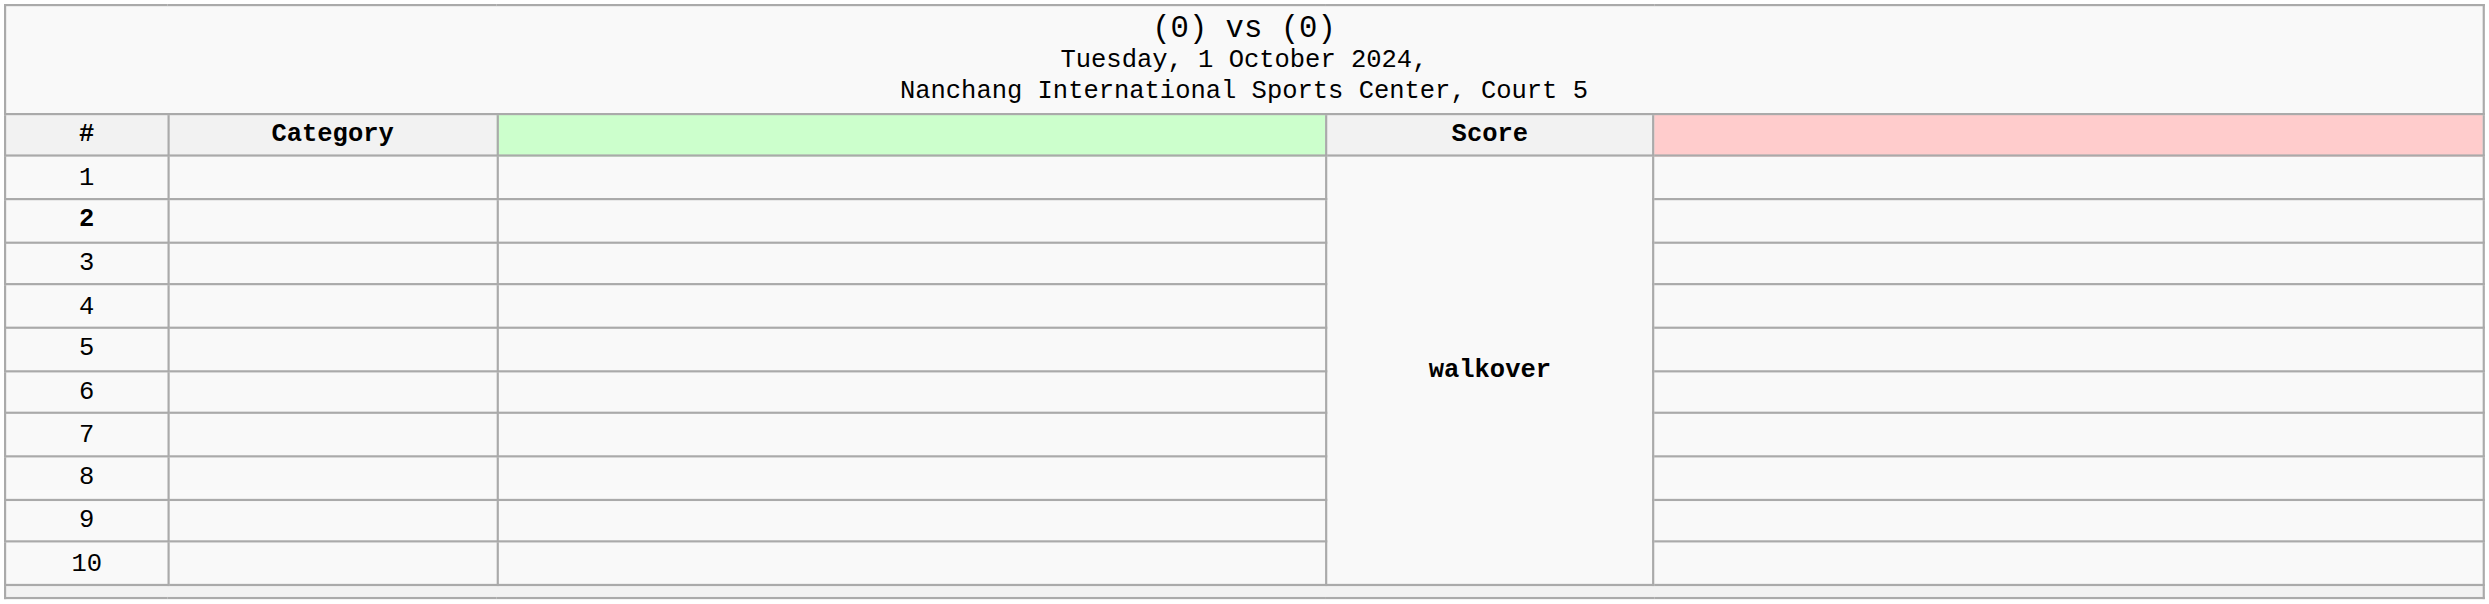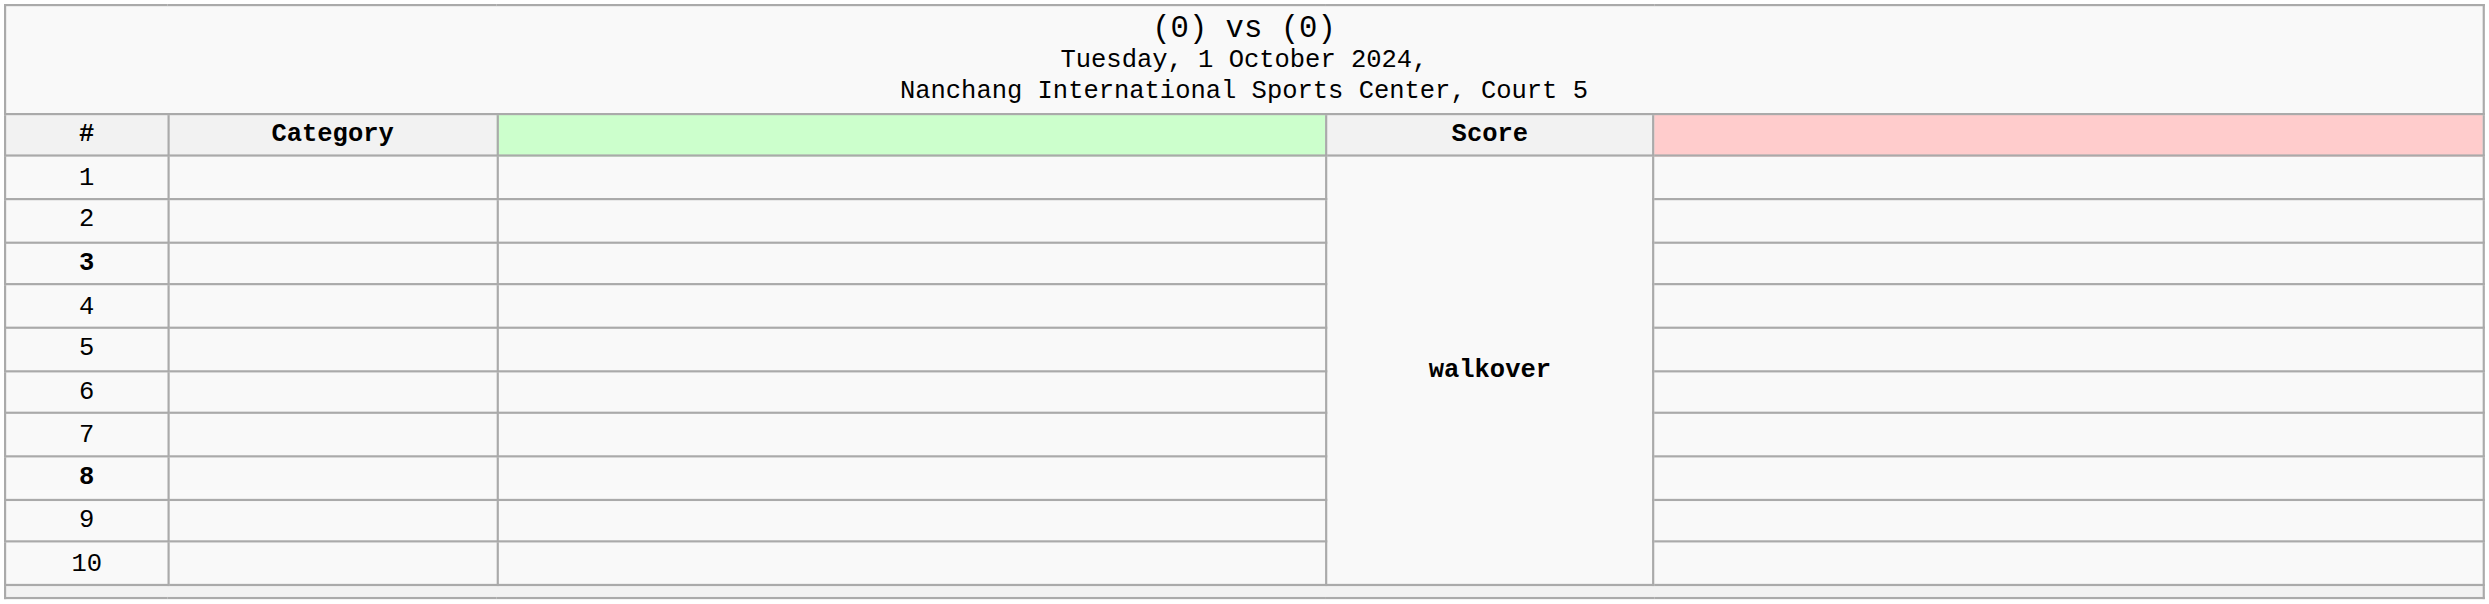(87, 220) bold -> (87, 220) normal
(87, 263) normal -> (87, 263) bold
(87, 477) normal -> (87, 477) bold
